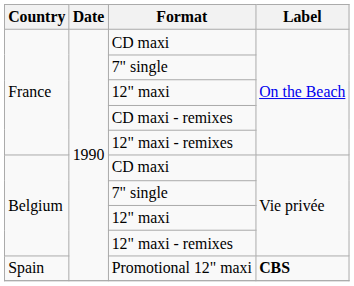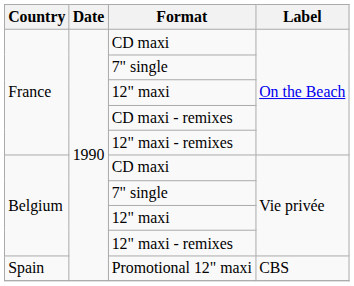(275, 268) bold -> (274, 268) normal
